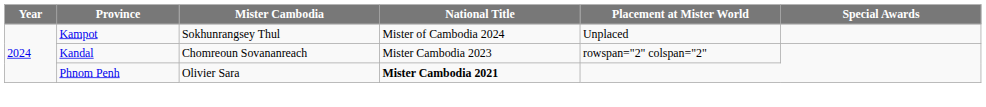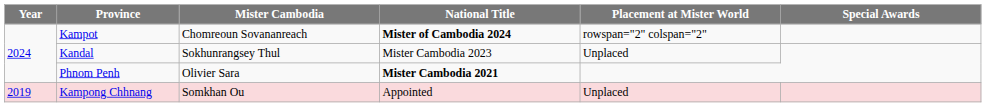(231, 34) Sokhunrangsey Thul -> (245, 34) Chomreoun Sovananreach
(444, 34) normal -> (447, 34) bold
(606, 34) Unplaced -> (645, 34) rowspan="2" colspan="2"
(245, 53) Chomreoun Sovananreach -> (231, 53) Sokhunrangsey Thul
(645, 53) rowspan="2" colspan="2" -> (606, 53) Unplaced
+ row: (106, 92)
